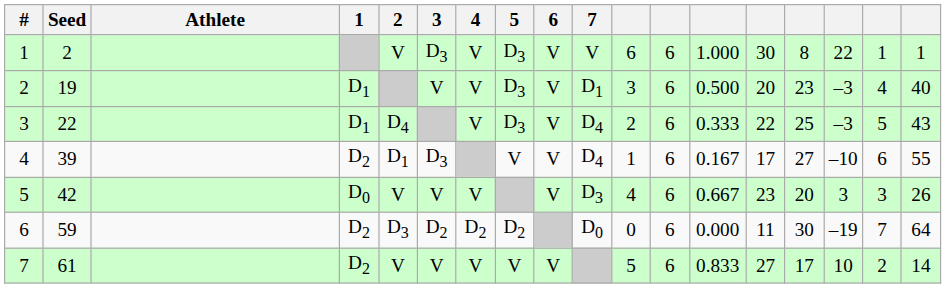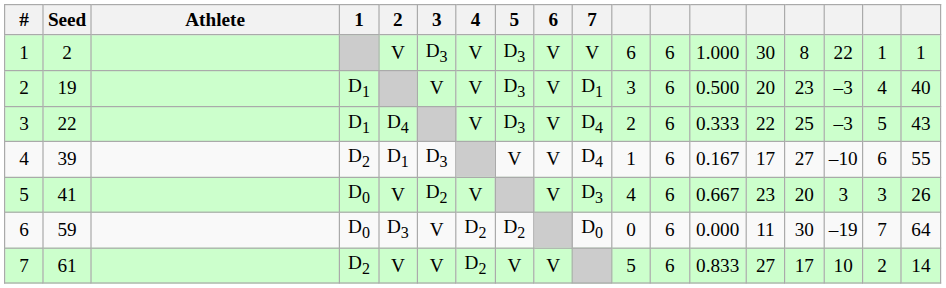(67, 194) 42 -> (67, 194) 41
(437, 194) V -> (437, 194) D2
(359, 230) D2 -> (359, 230) D0
(437, 230) D2 -> (437, 230) V
(476, 265) V -> (476, 265) D2
